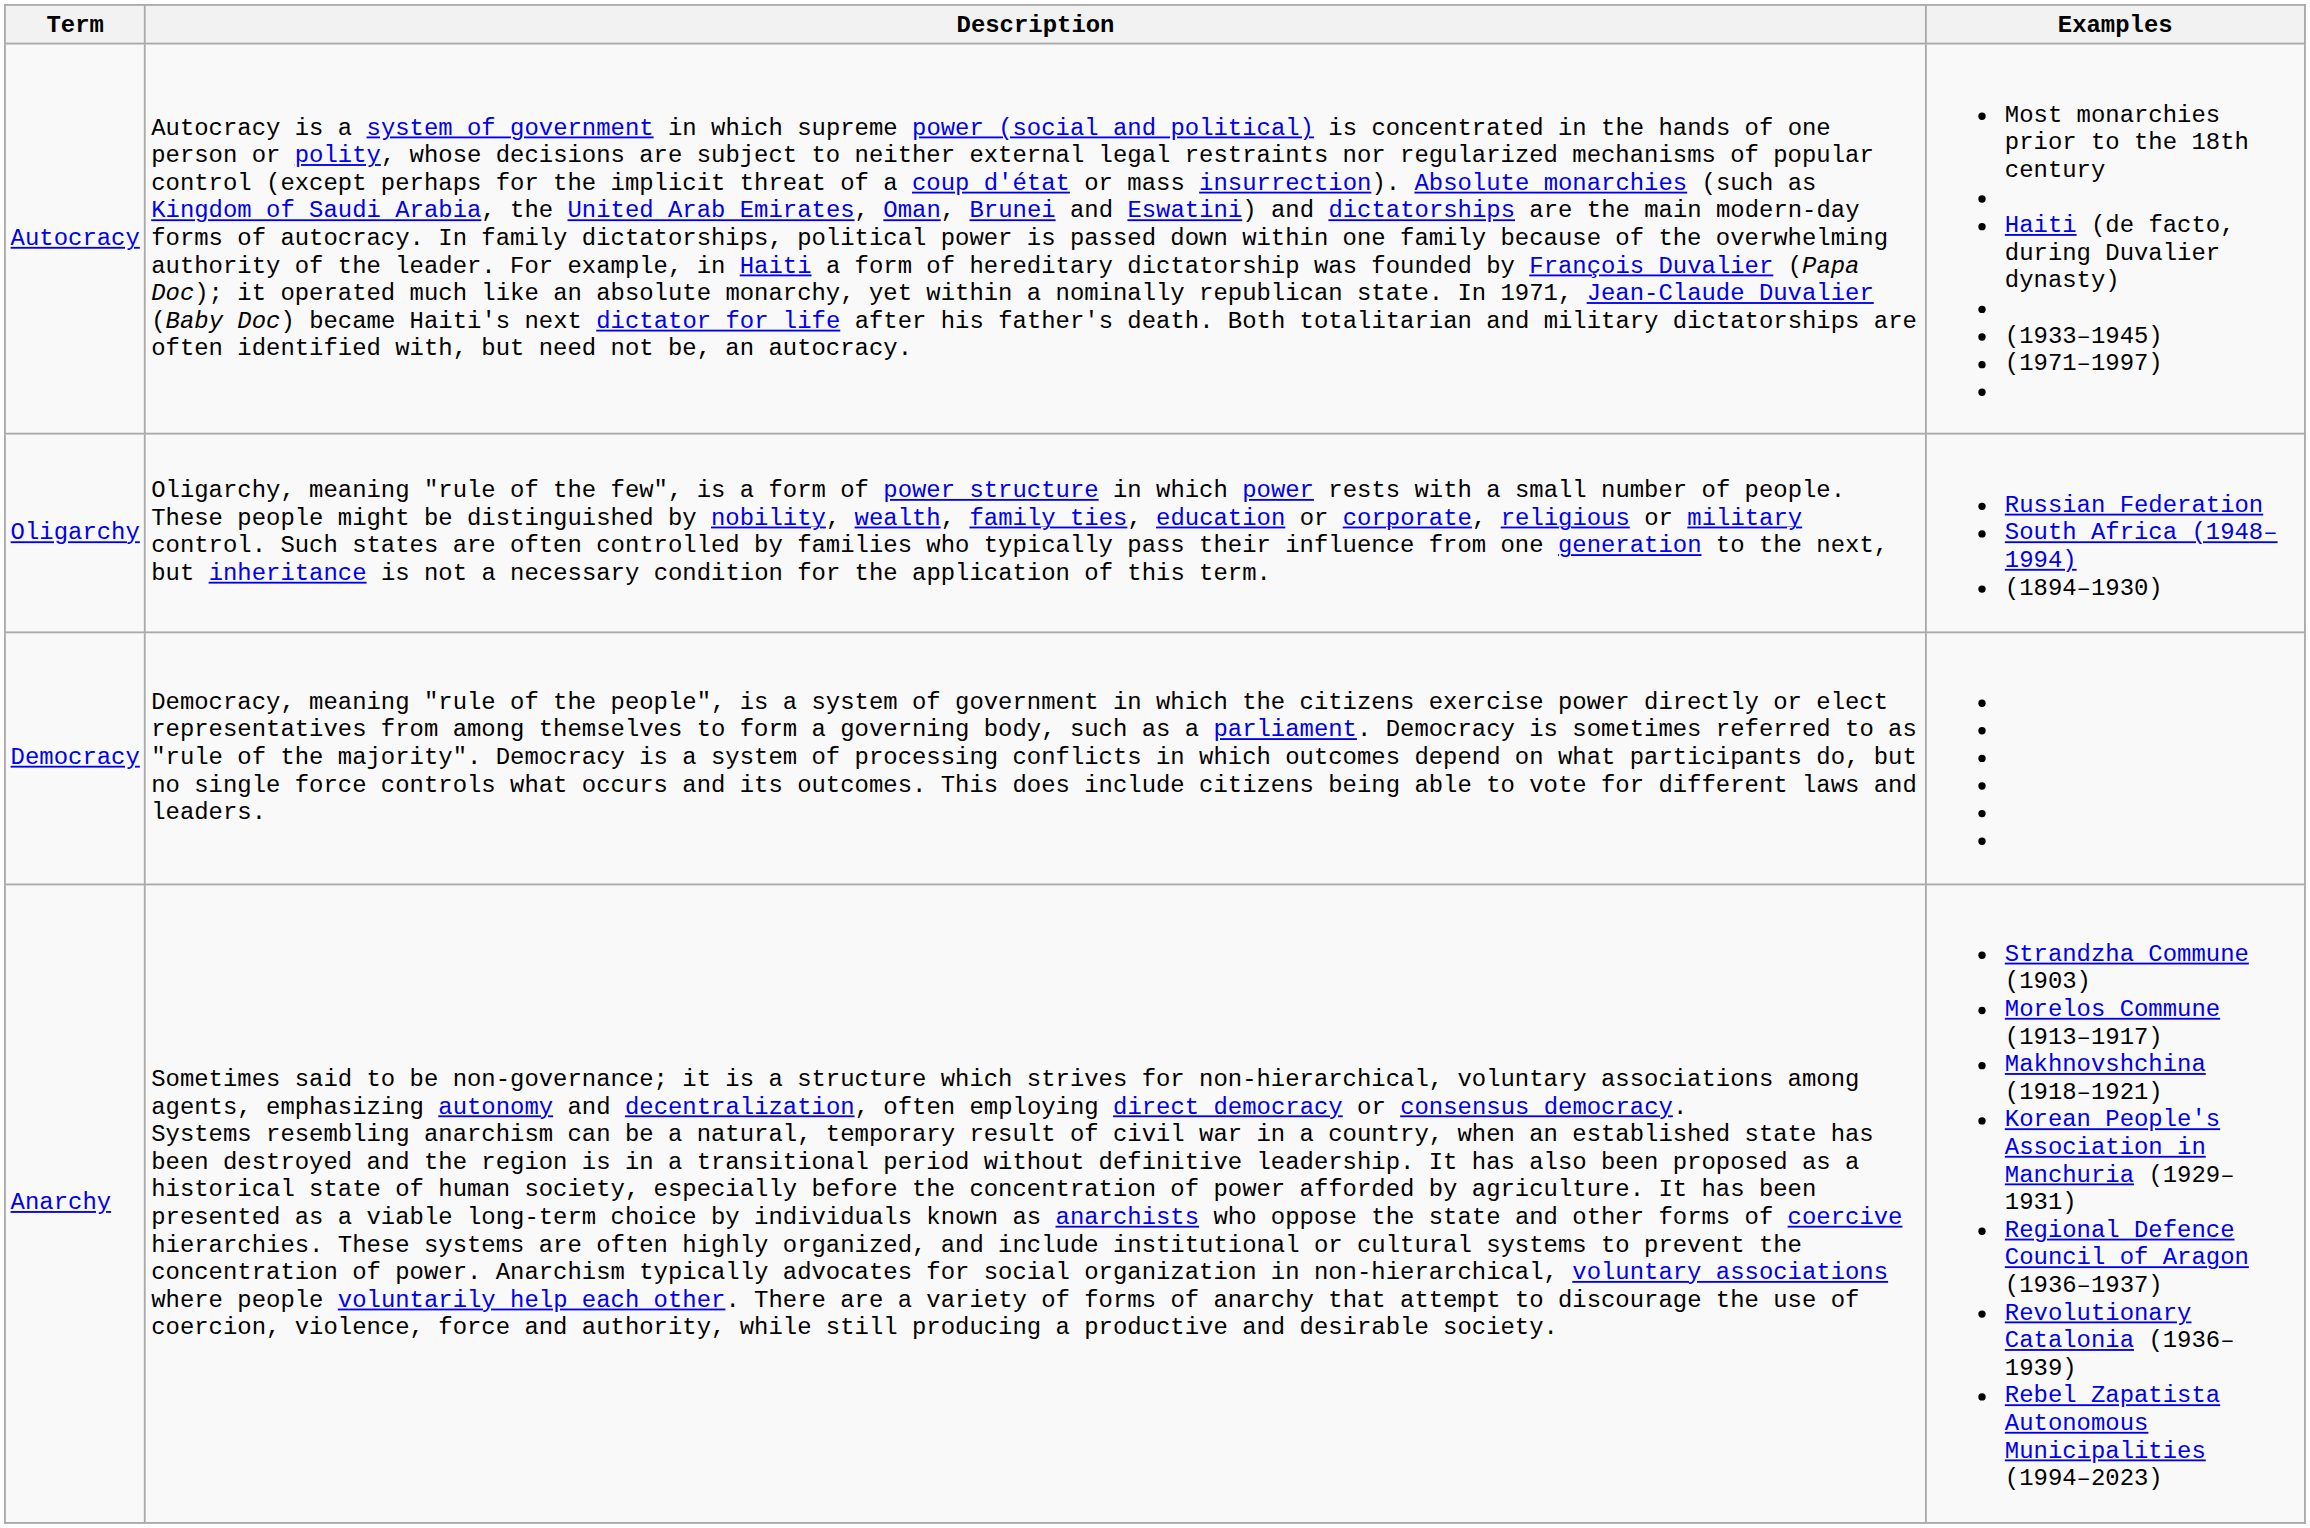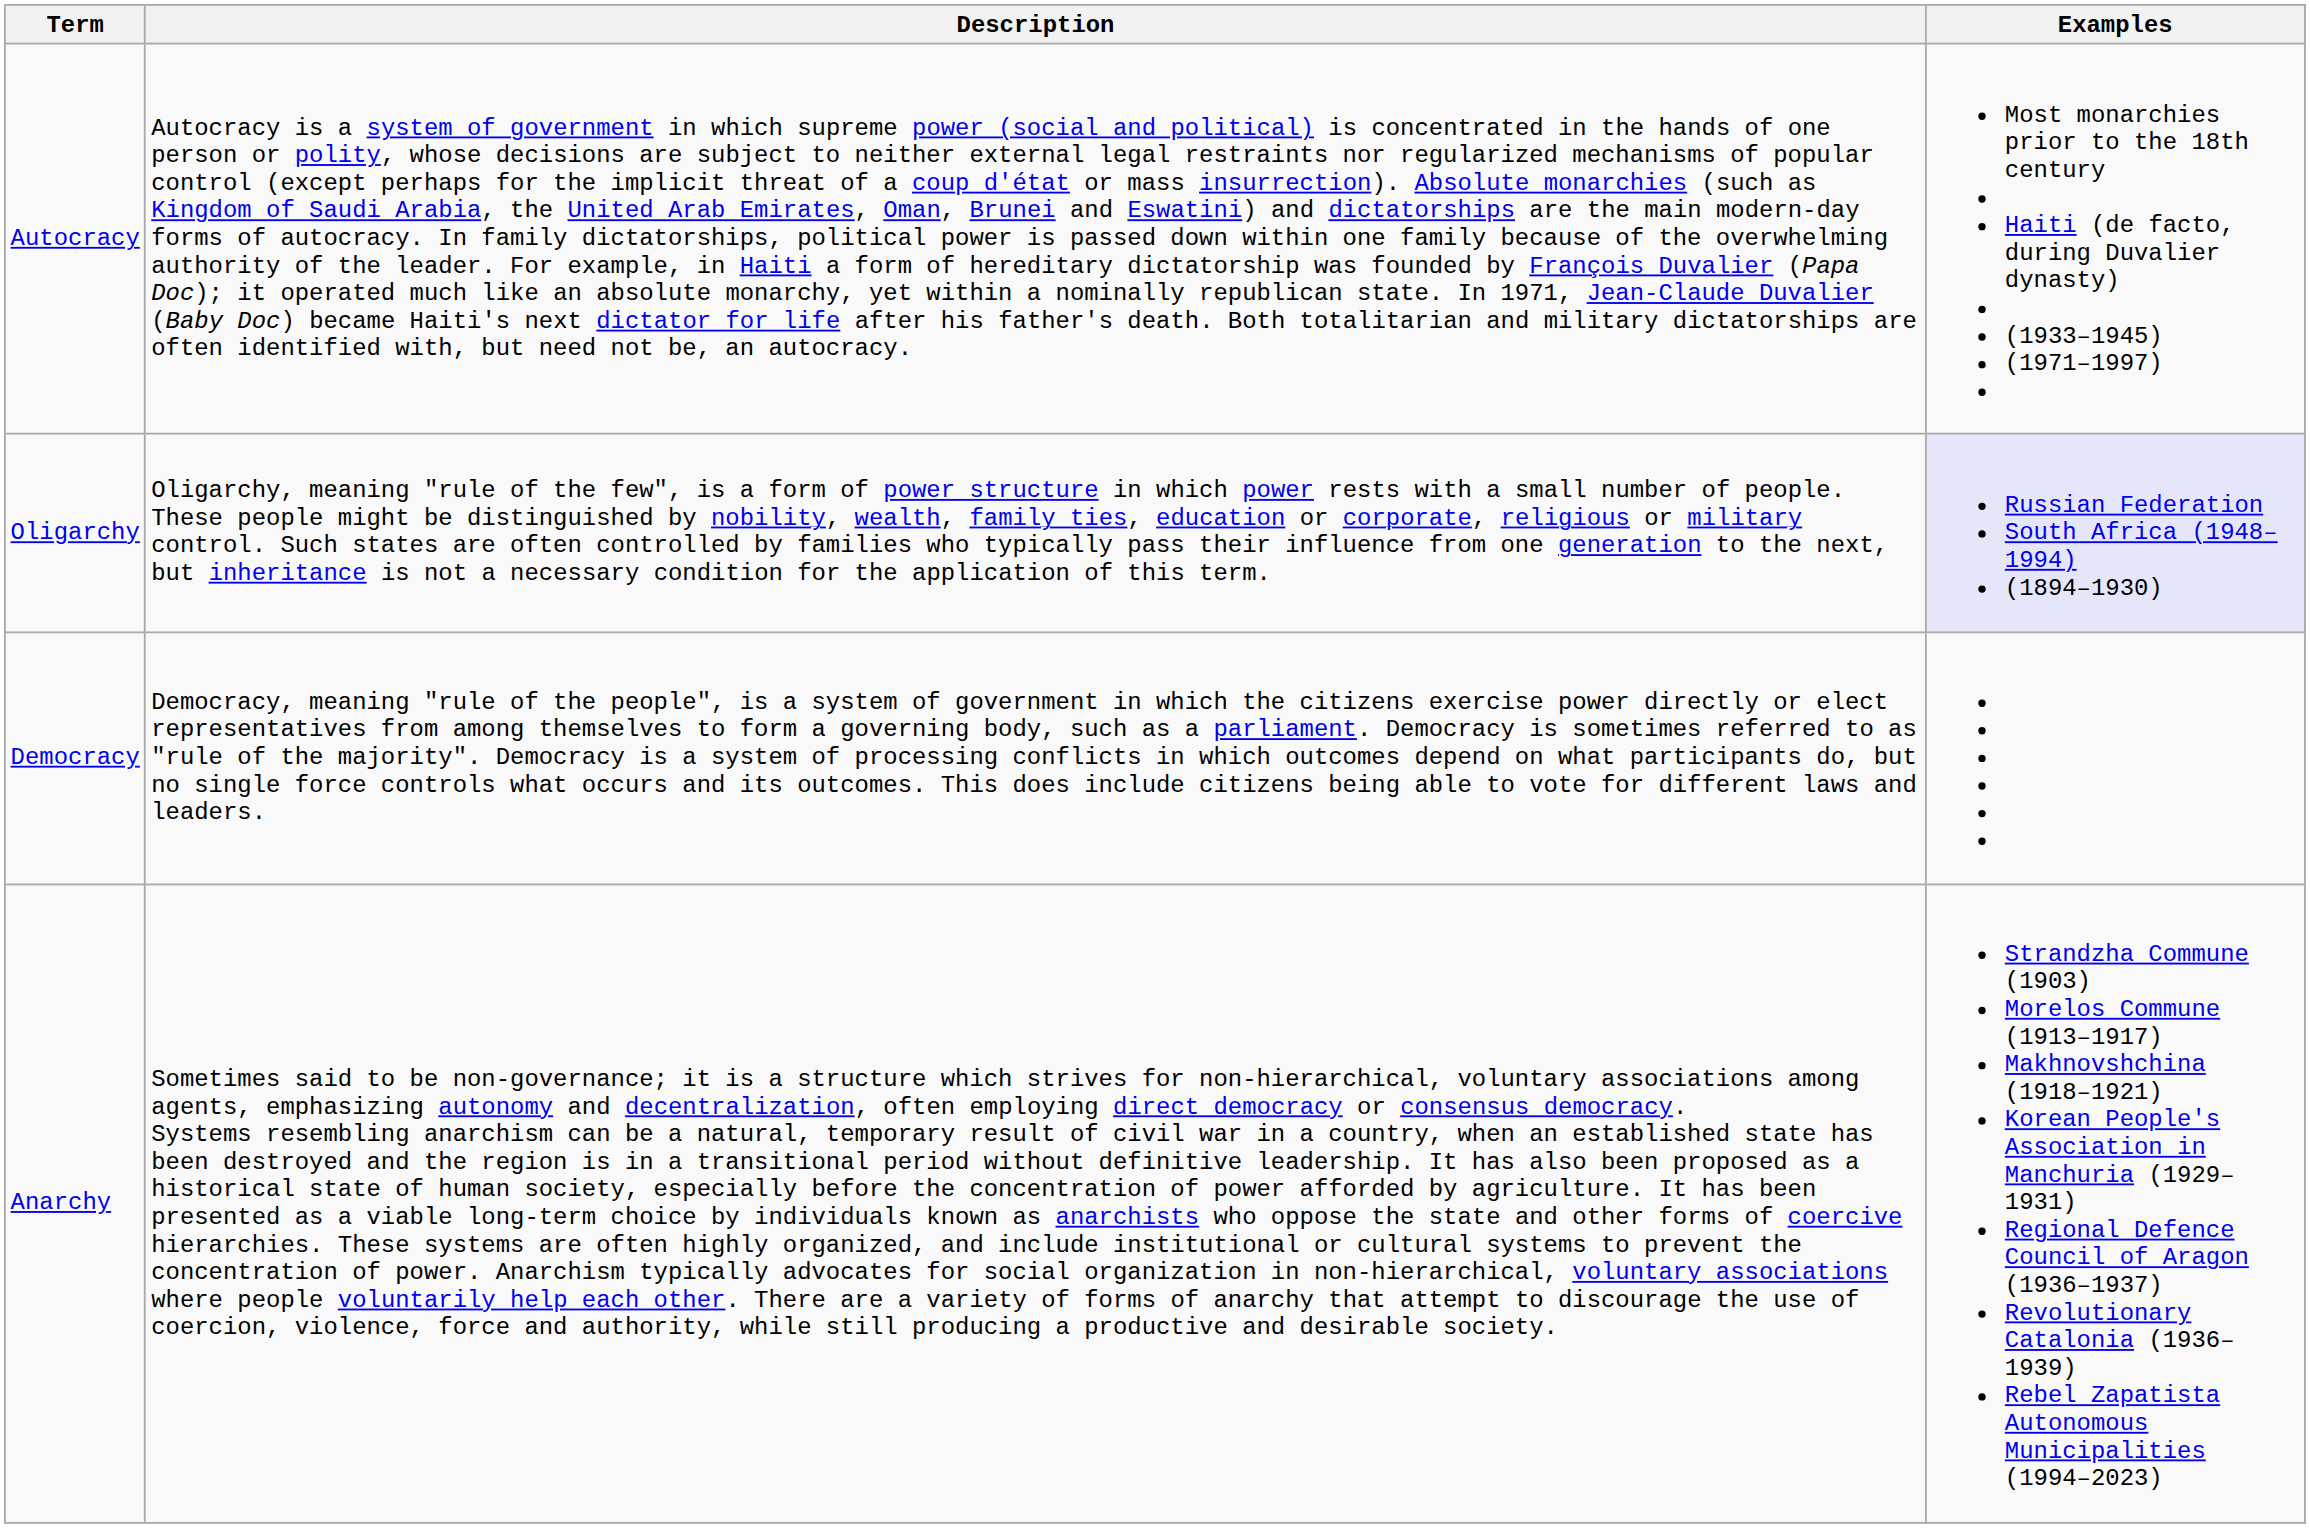(2115, 547) no background -> (2115, 547) lavender background
